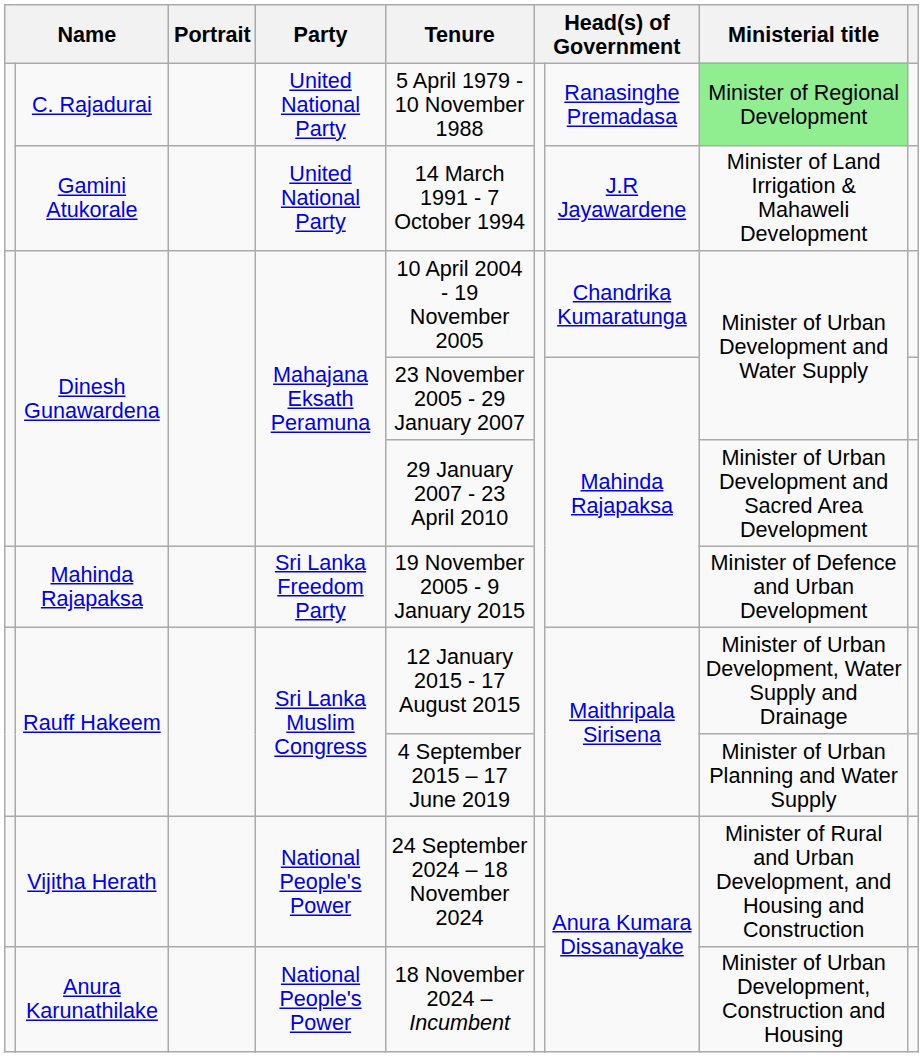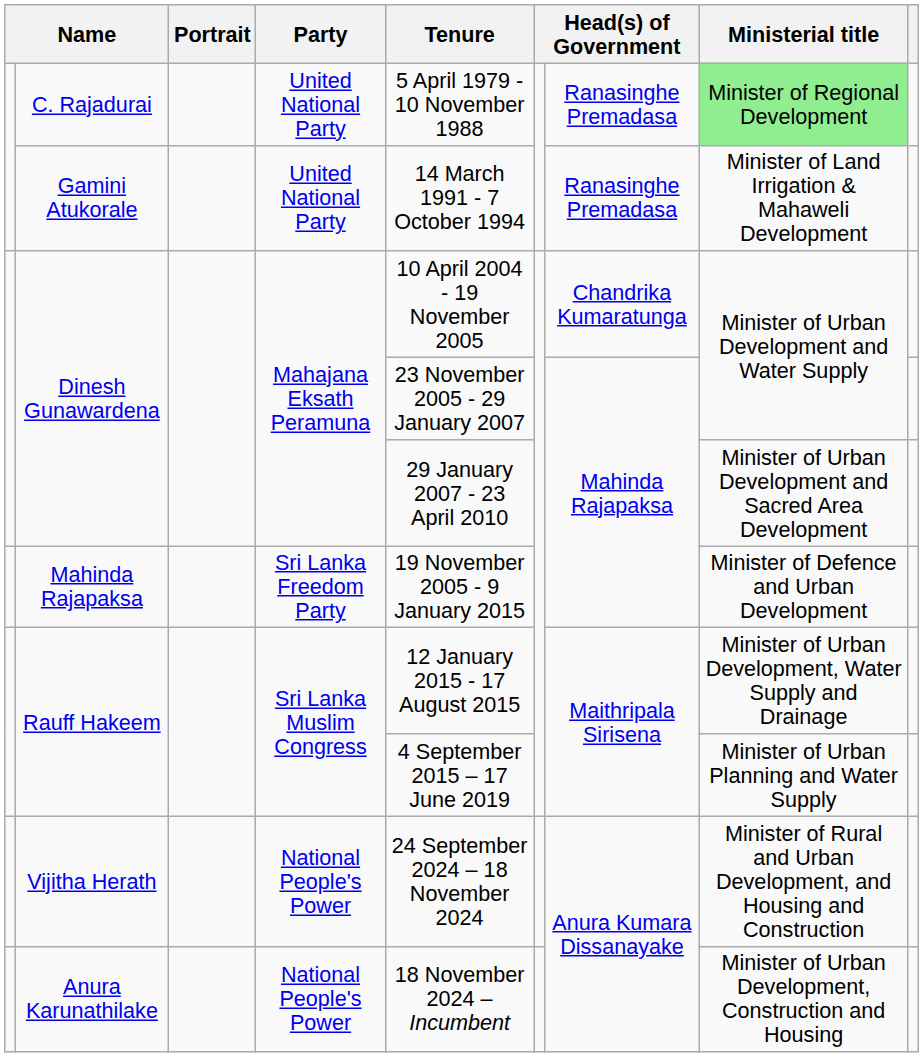(622, 198) J.R Jayawardene -> (622, 198) Ranasinghe Premadasa
